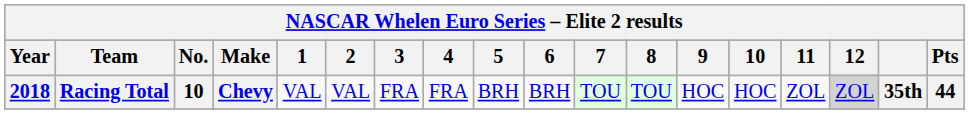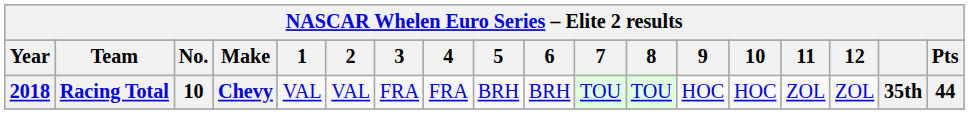(855, 91) lightgrey background -> (855, 91) no background
